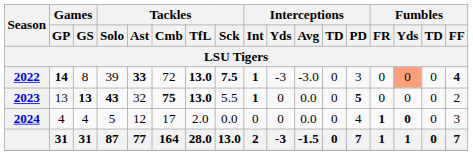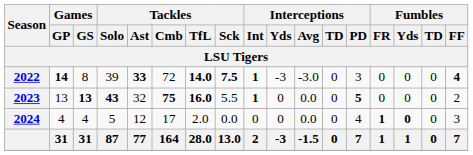(200, 77) 13.0 -> (200, 77) 14.0
(408, 77) lightsalmon background -> (408, 77) no background
(200, 98) 13.0 -> (200, 98) 16.0
